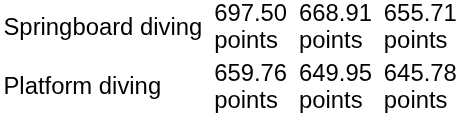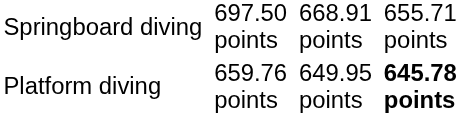(420, 86) normal -> (420, 86) bold
